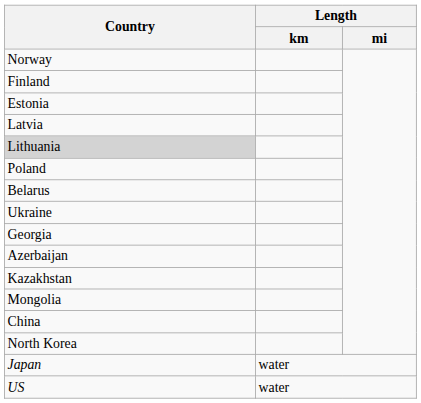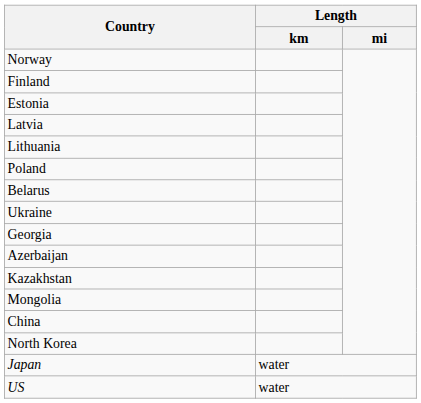(34, 147) lightgrey background -> (34, 147) no background
